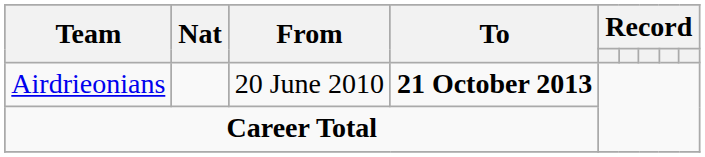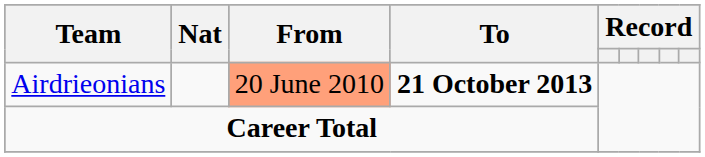(309, 84) no background -> (309, 84) lightsalmon background
